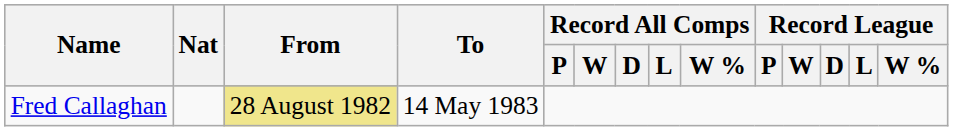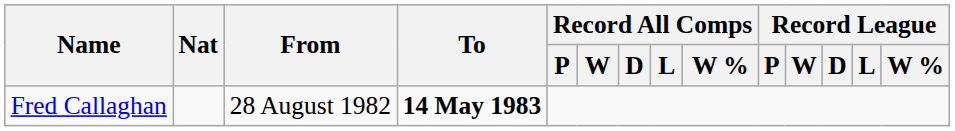(310, 105) khaki background -> (310, 105) no background
(471, 105) normal -> (472, 105) bold
